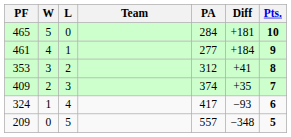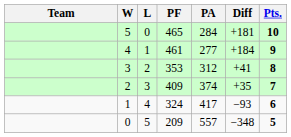columns swapped: (135, 13) <-> (21, 13)
